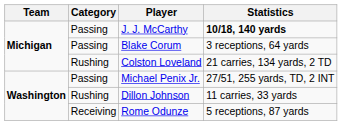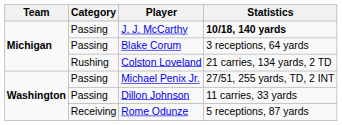(90, 95) Rushing -> (89, 95) Passing
